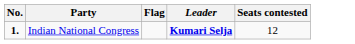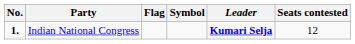+ column: (187, 13)
